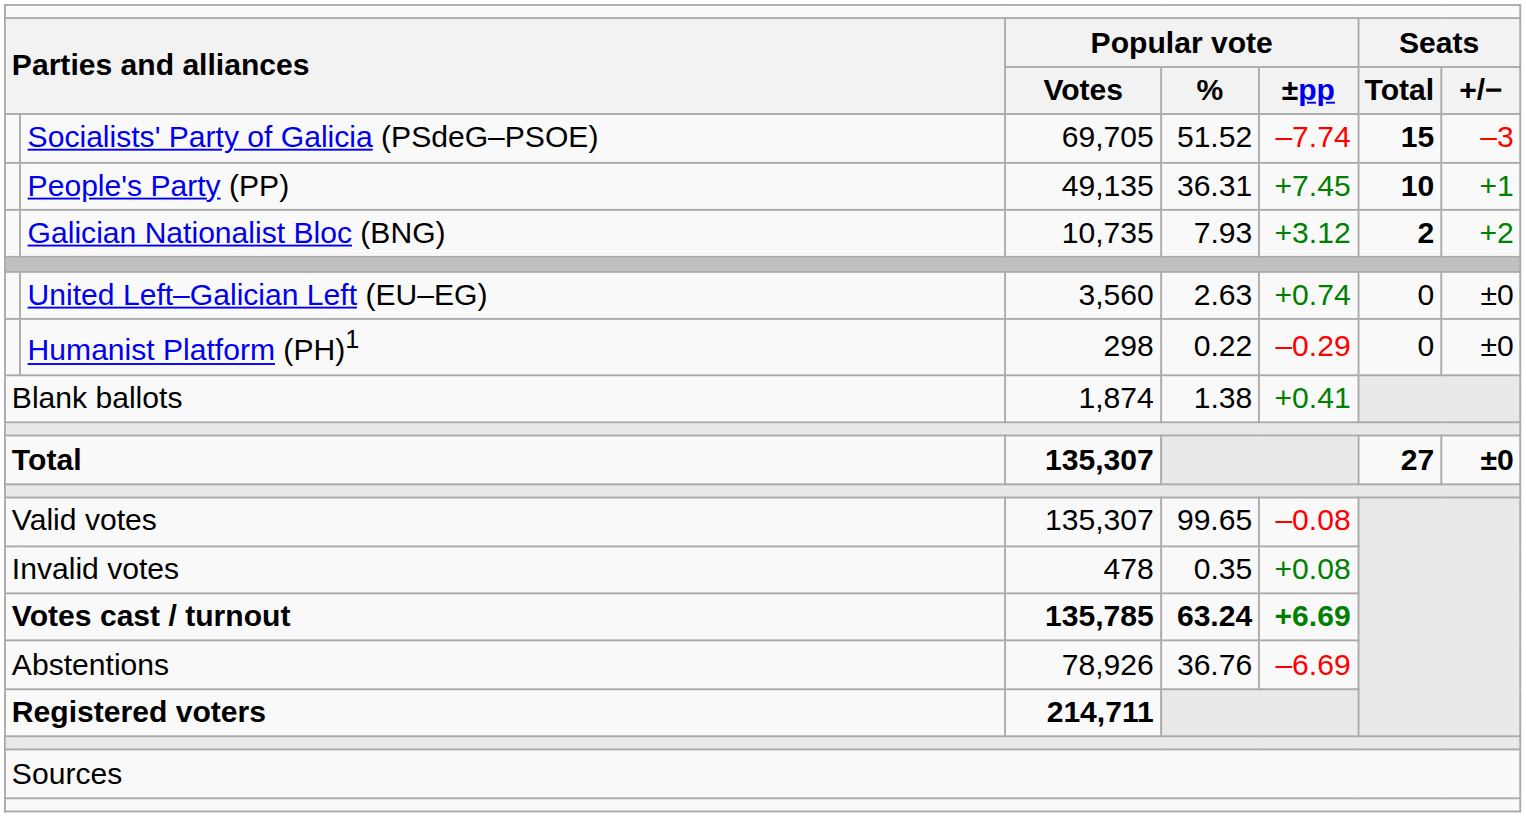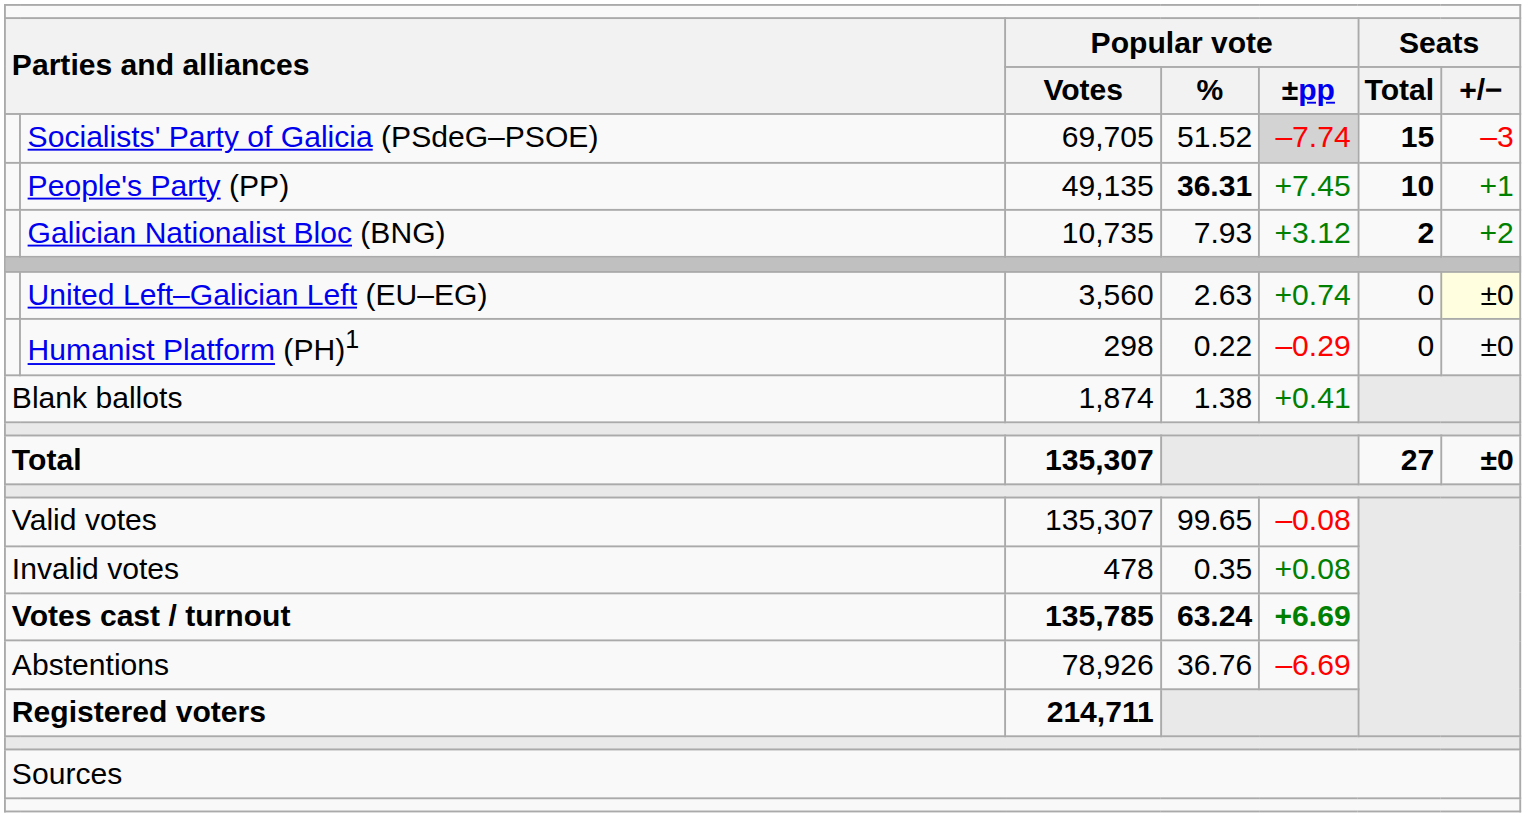(1313, 137) no background -> (1313, 137) lightgrey background
(1215, 185) normal -> (1215, 185) bold
(1497, 294) no background -> (1497, 294) lightyellow background
